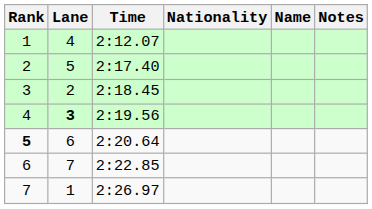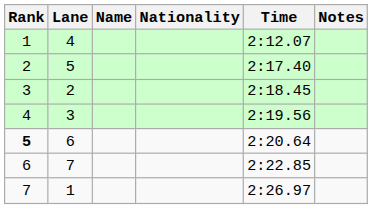columns swapped: (293, 17) <-> (128, 17)
(70, 116) bold -> (70, 116) normal
